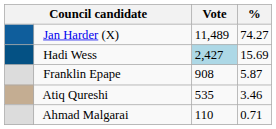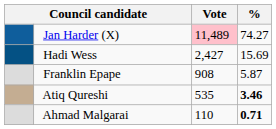(212, 34) no background -> (212, 34) pink background
(209, 54) lightblue background -> (209, 54) no background
(251, 94) normal -> (251, 94) bold
(251, 114) normal -> (251, 114) bold
